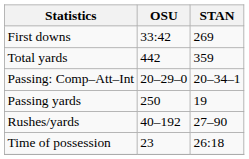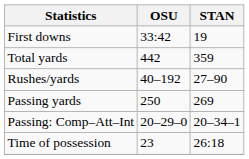(204, 36) 269 -> (200, 36) 19
rows swapped: (43, 122) <-> (71, 79)
(200, 100) 19 -> (204, 100) 269
